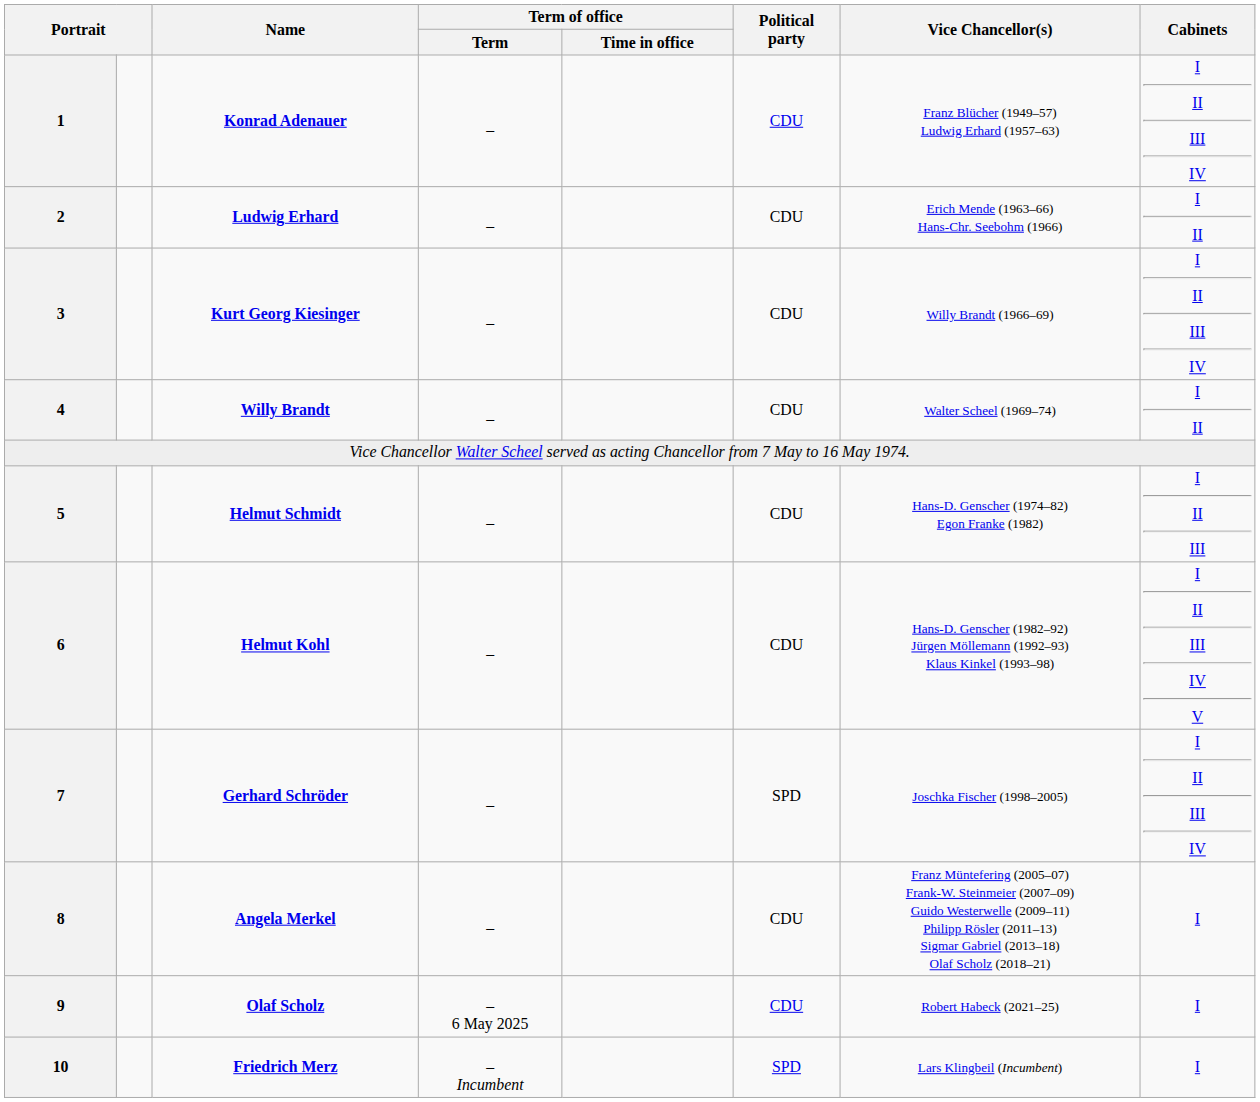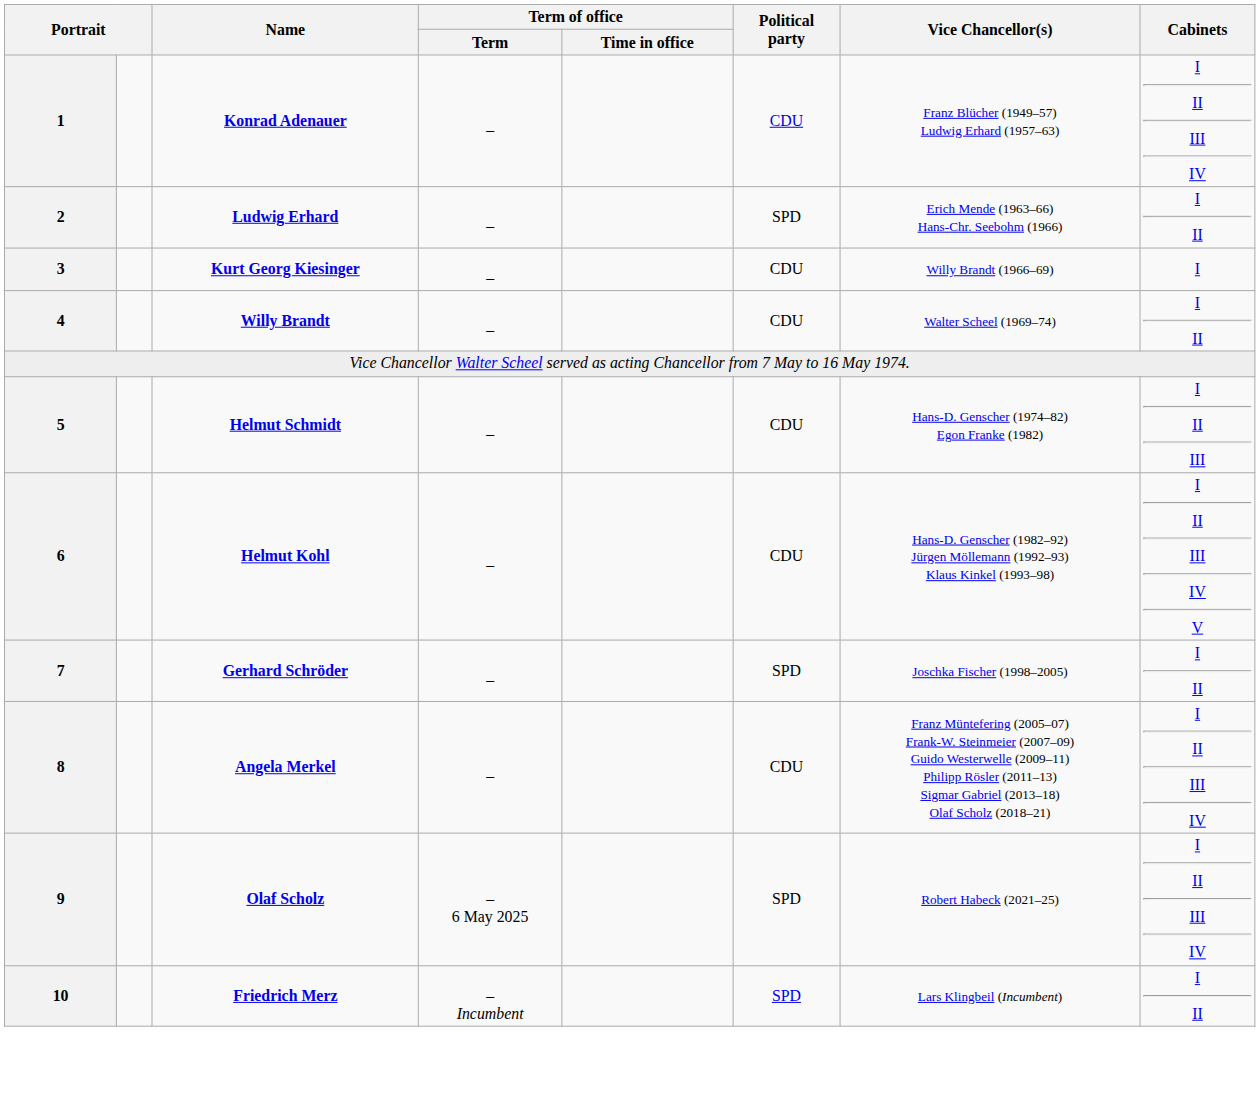(786, 217) CDU -> (786, 217) SPD
(1197, 313) I II III IV -> (1197, 269) I
(1197, 795) I II III IV -> (1197, 670) I II
(1197, 918) I -> (1197, 767) I II III IV
(786, 1006) CDU -> (786, 899) SPD
(1197, 1006) I -> (1197, 899) I II III IV
(1197, 1066) I -> (1197, 995) I II
